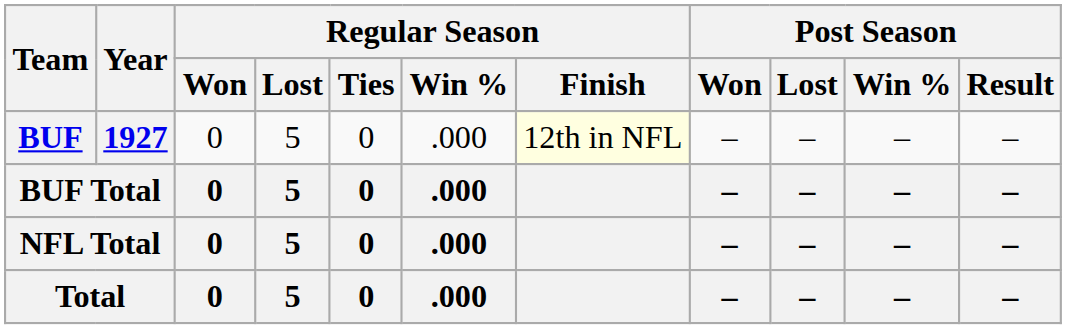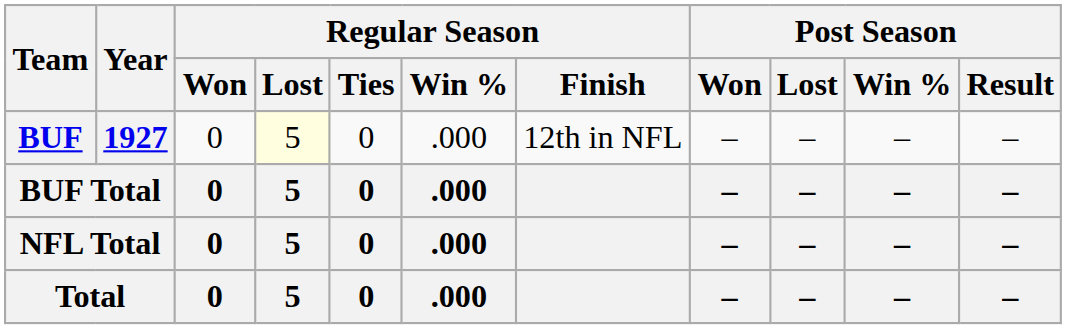(292, 137) no background -> (292, 137) lightyellow background
(603, 137) lightyellow background -> (603, 137) no background
